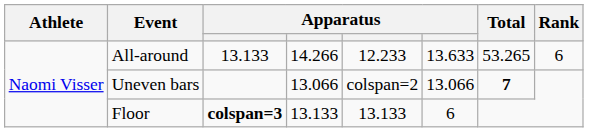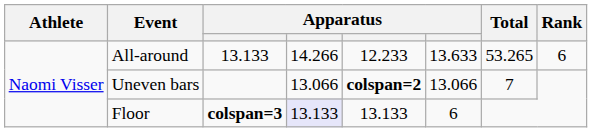(382, 84) normal -> (384, 84) bold
(506, 84) bold -> (509, 84) normal
(314, 113) no background -> (314, 113) lavender background
